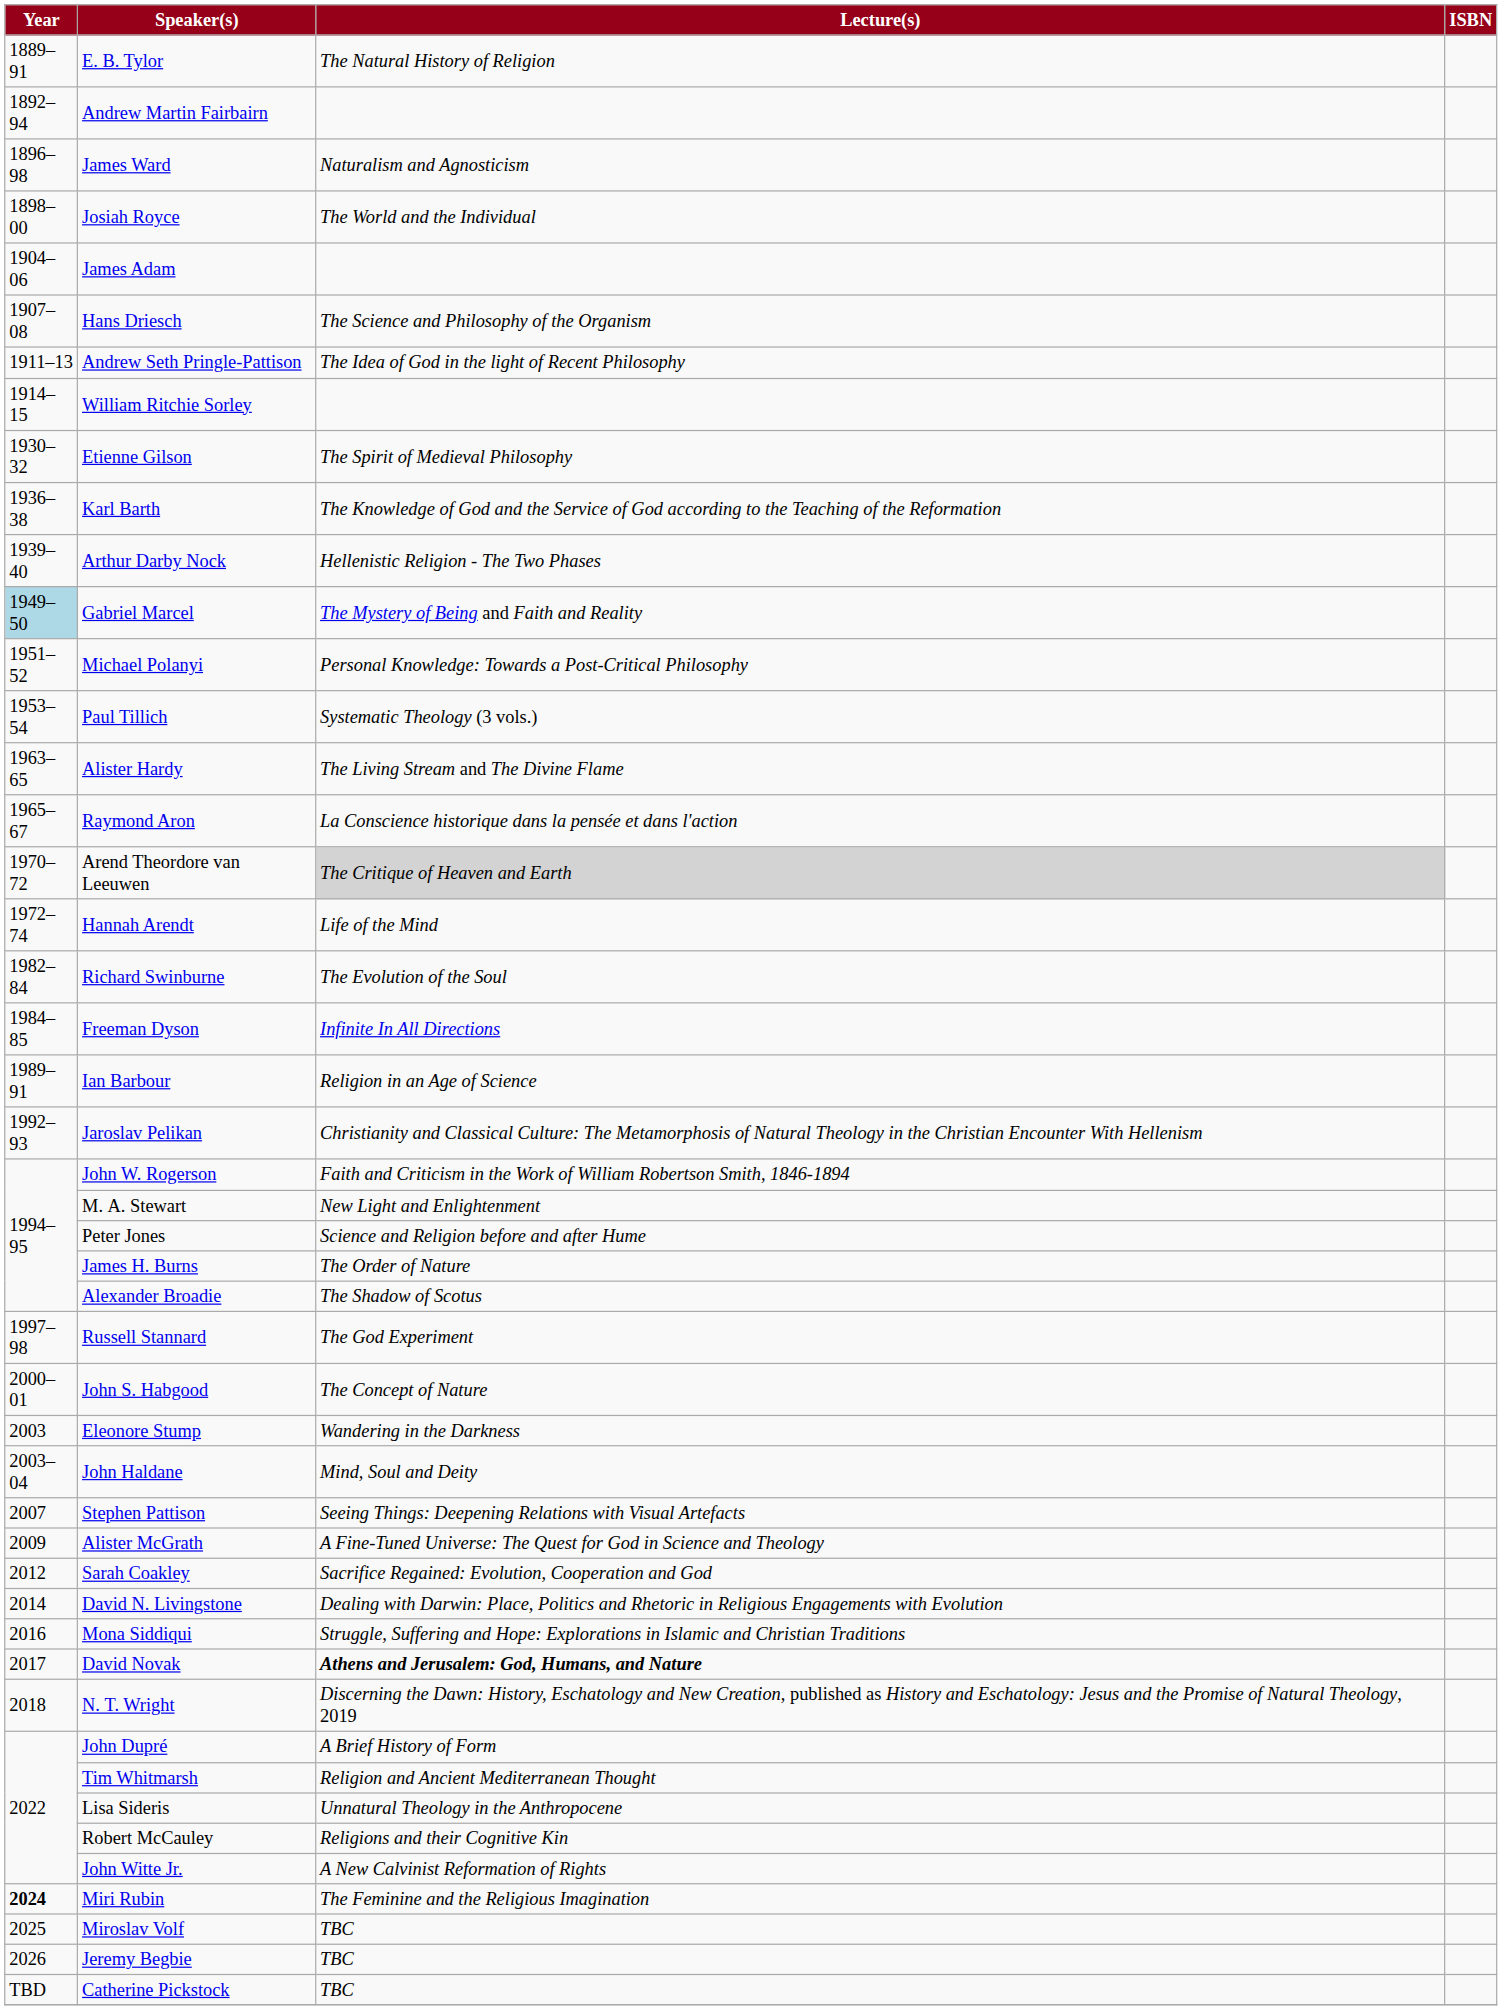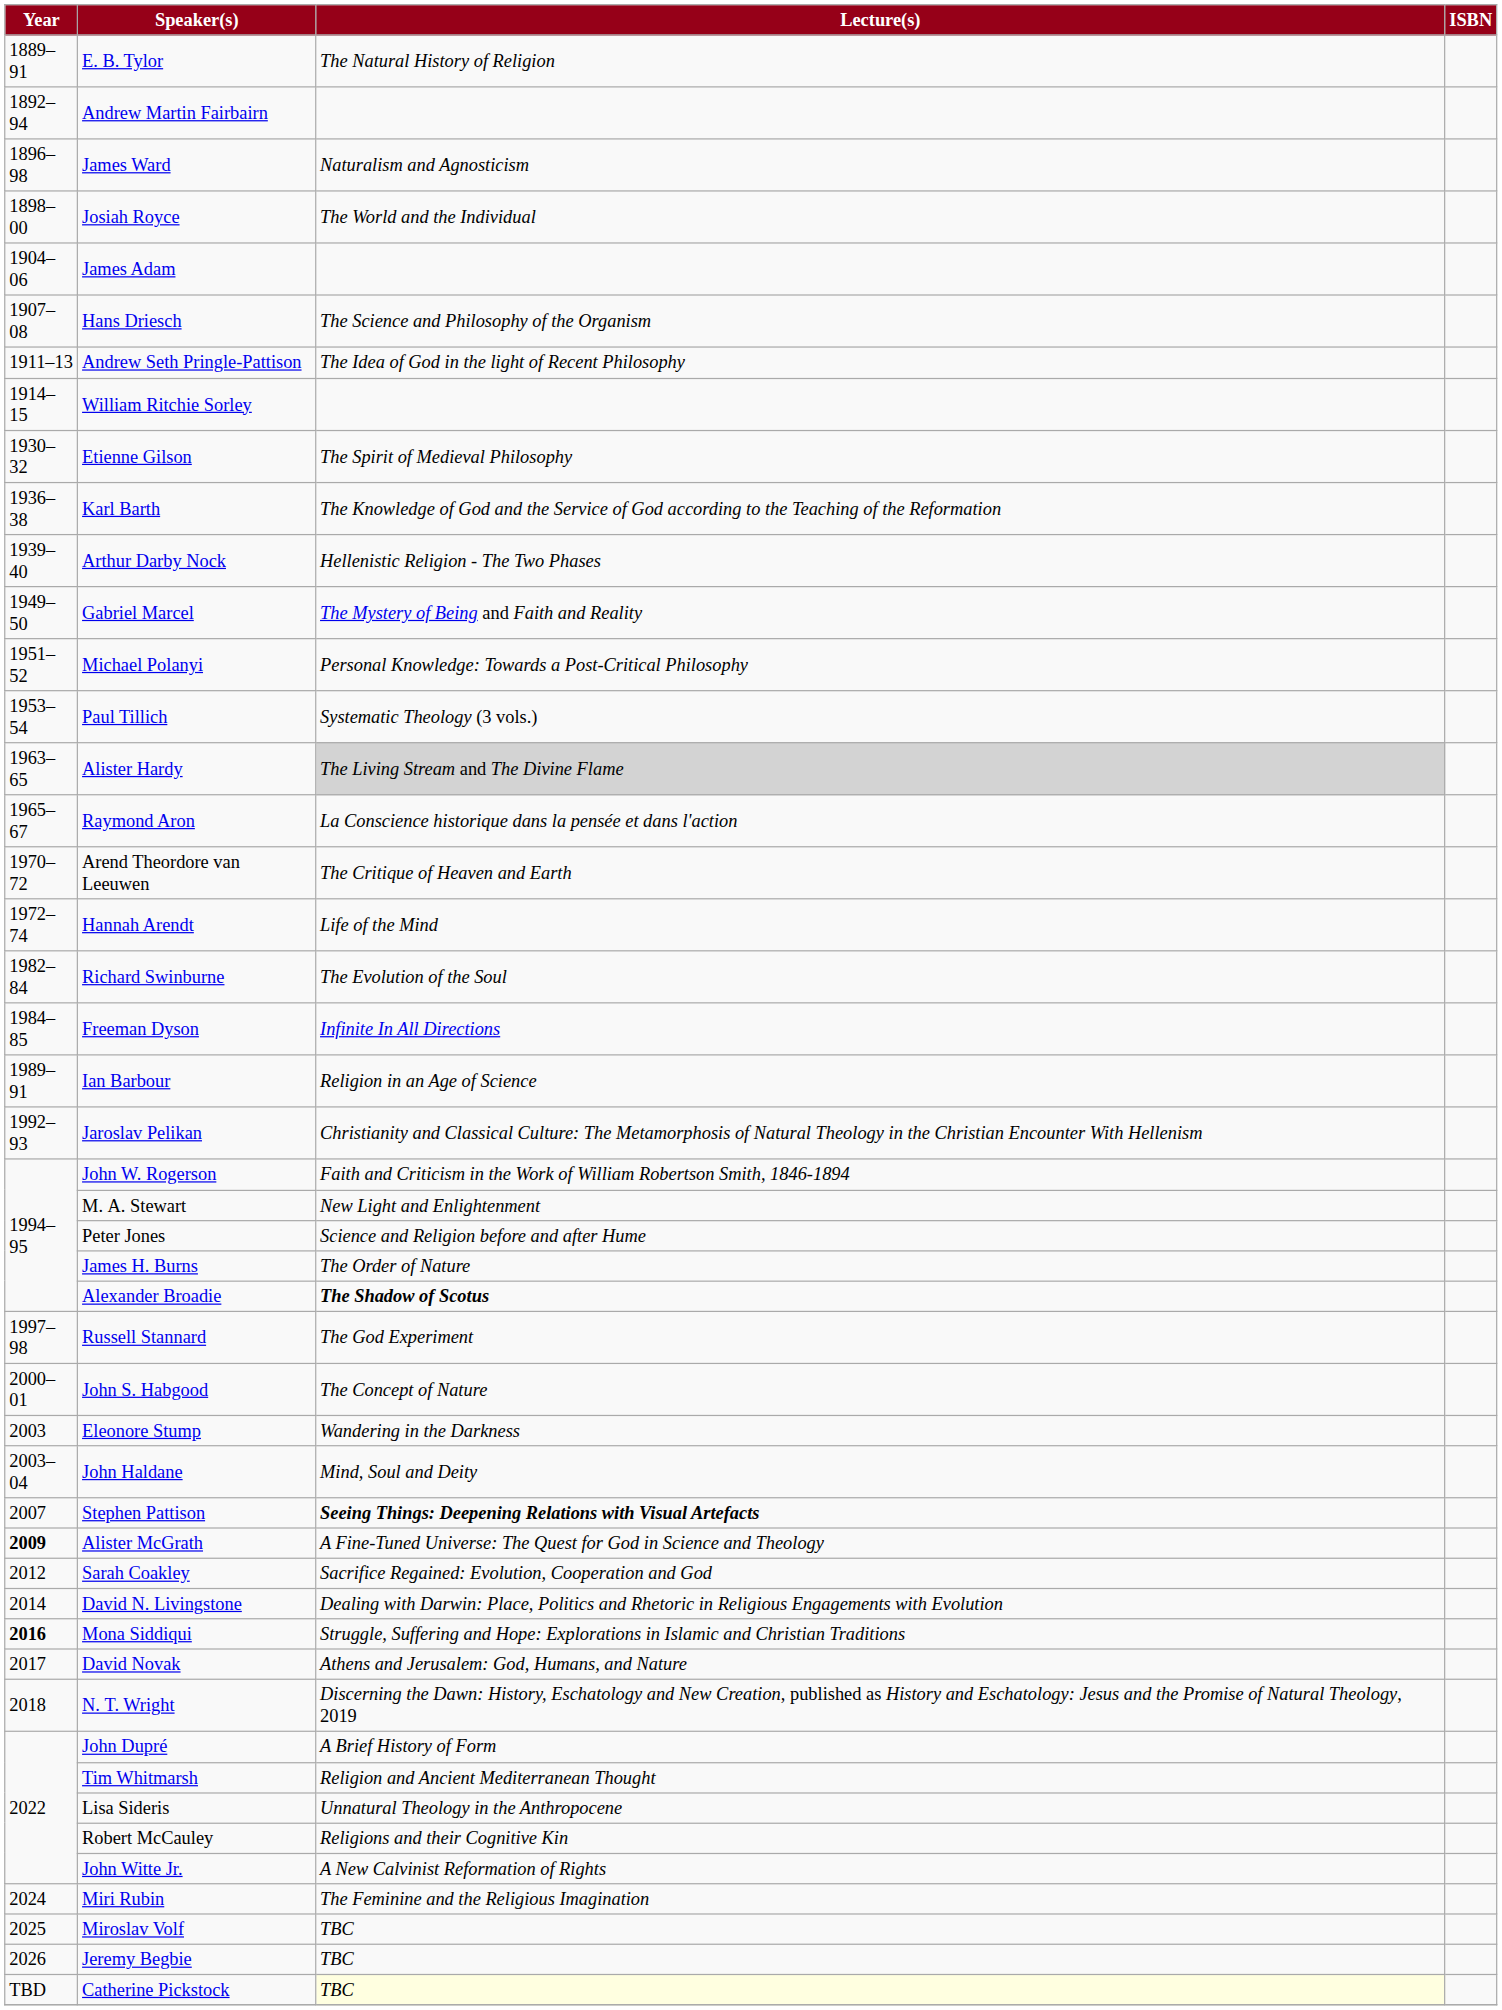(32, 612) lightblue background -> (32, 612) no background
(472, 768) no background -> (472, 768) lightgrey background
(446, 872) lightgrey background -> (446, 872) no background
(401, 1296) normal -> (405, 1296) bold
(533, 1512) normal -> (540, 1512) bold
(28, 1543) normal -> (28, 1543) bold
(28, 1634) normal -> (28, 1634) bold
(511, 1664) bold -> (503, 1664) normal
(28, 1898) bold -> (28, 1898) normal
(337, 1989) no background -> (337, 1989) lightyellow background
